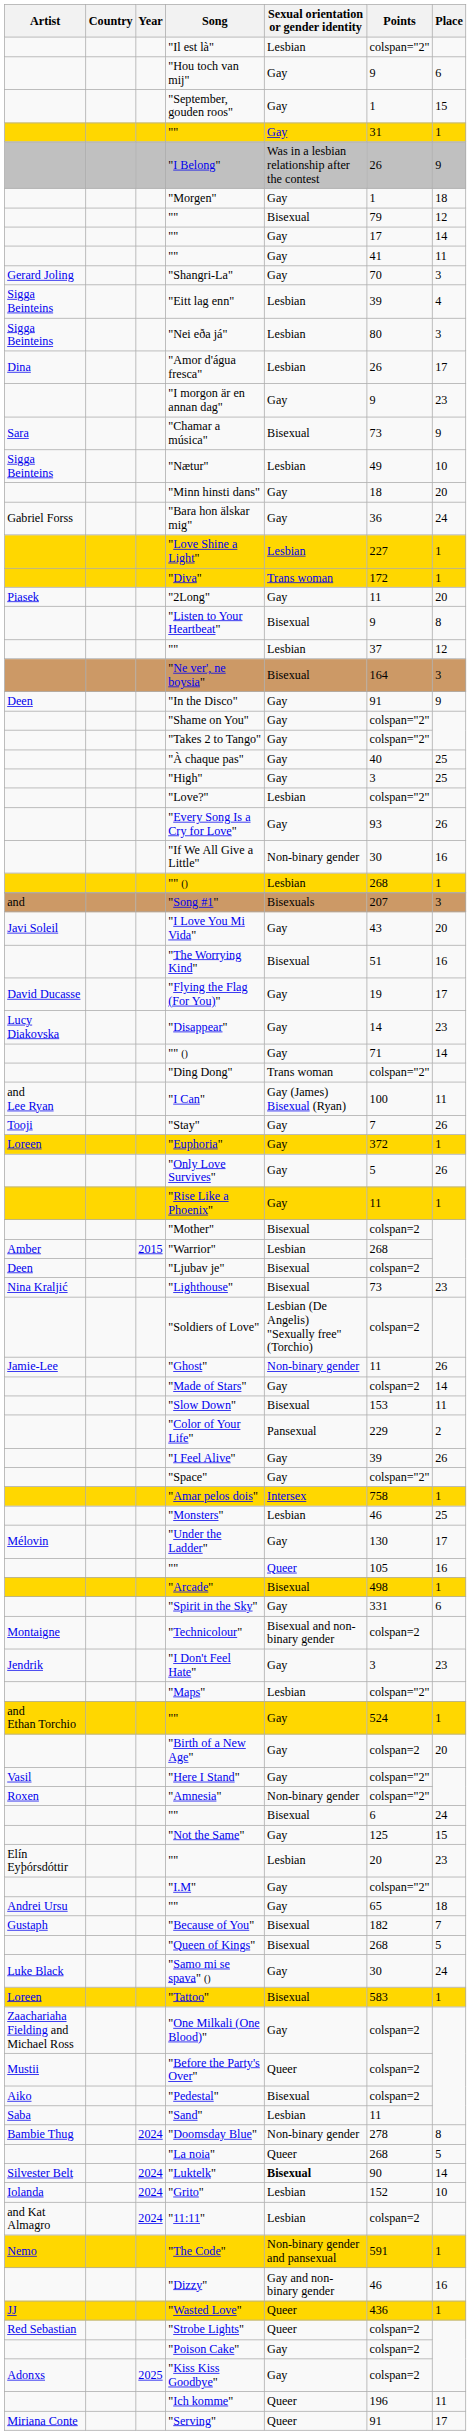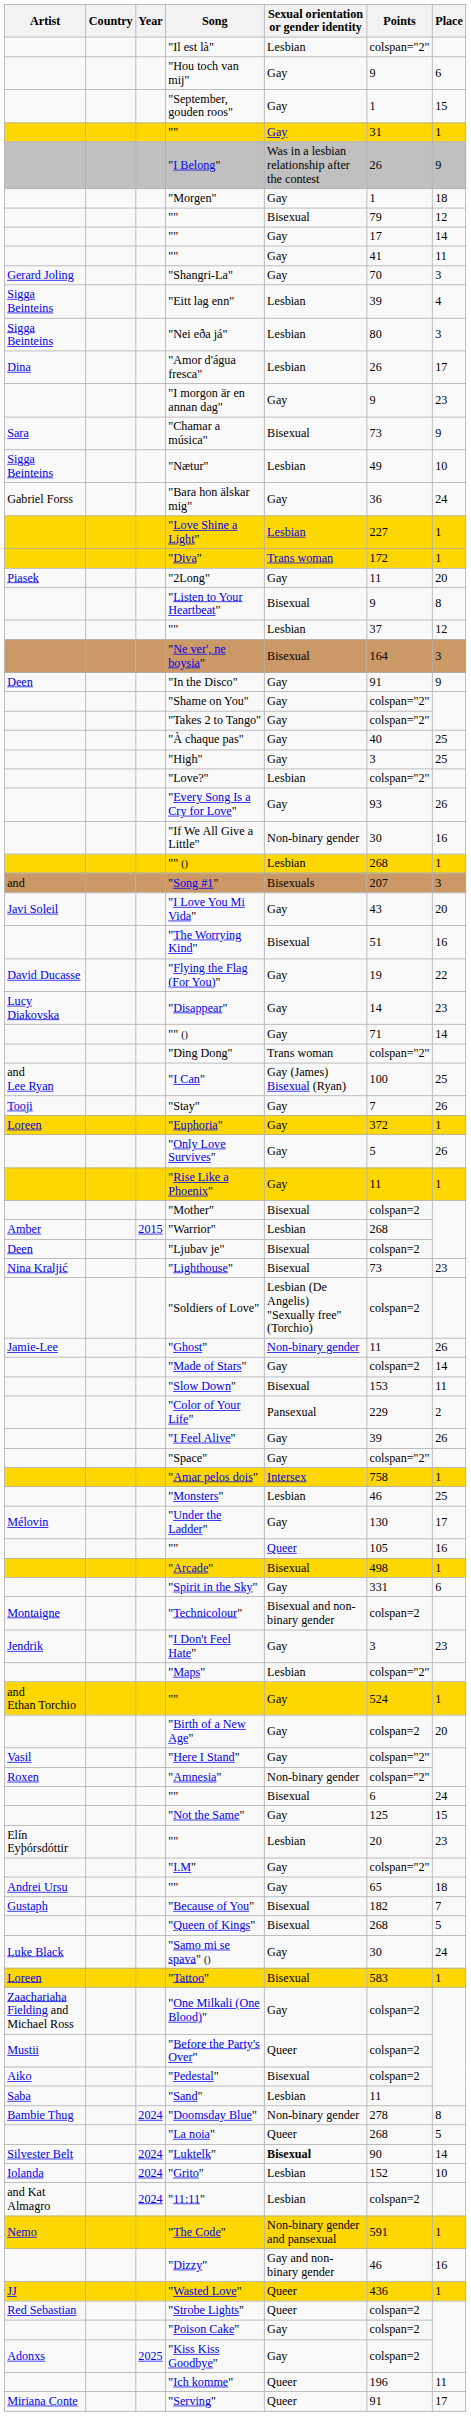- row: (45, 492)
(441, 994) 17 -> (441, 975) 22
(441, 1098) 11 -> (441, 1079) 25
